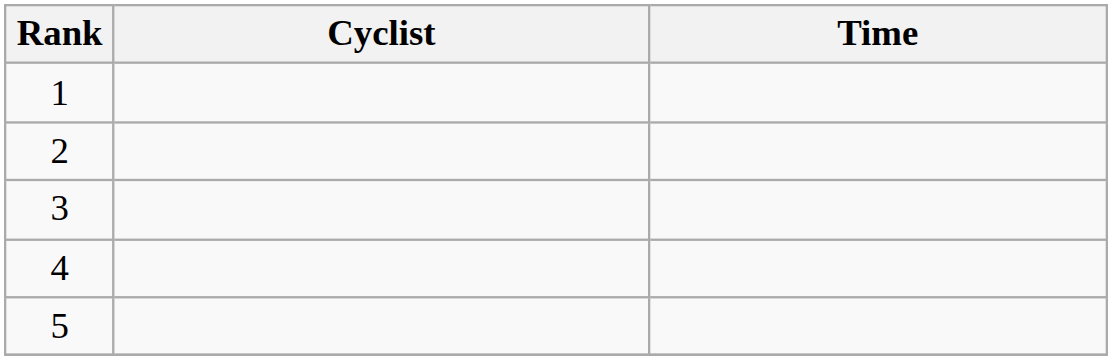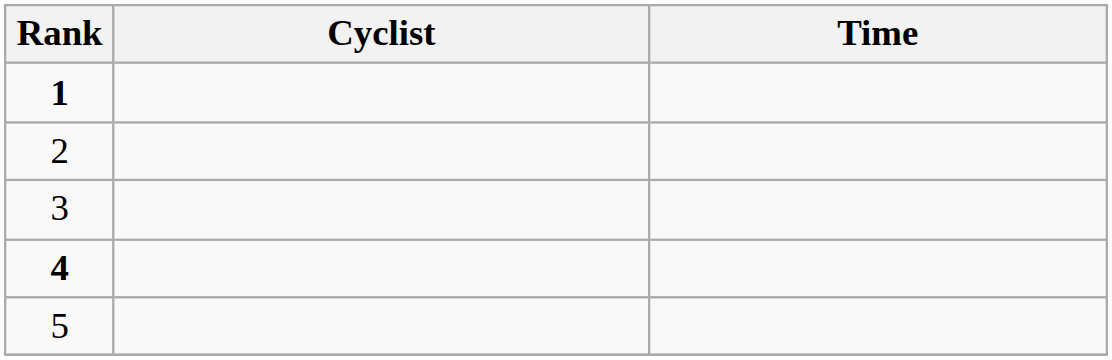(60, 92) normal -> (60, 92) bold
(60, 267) normal -> (60, 267) bold
